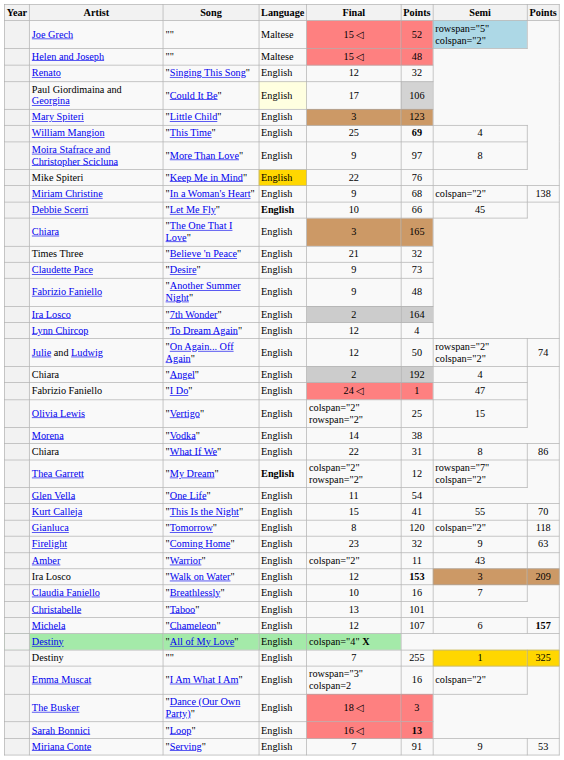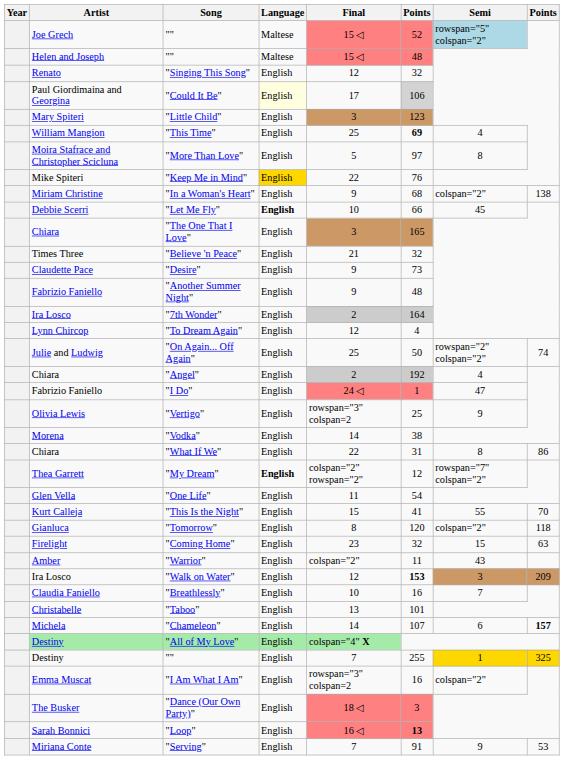(354, 155) 9 -> (354, 155) 5
(354, 352) 12 -> (354, 352) 25
(336, 413) colspan="2" rowspan="2" -> (336, 413) rowspan="3" colspan=2
(480, 413) 15 -> (480, 413) 9
(480, 544) 9 -> (480, 544) 15
(354, 625) 12 -> (354, 625) 14
